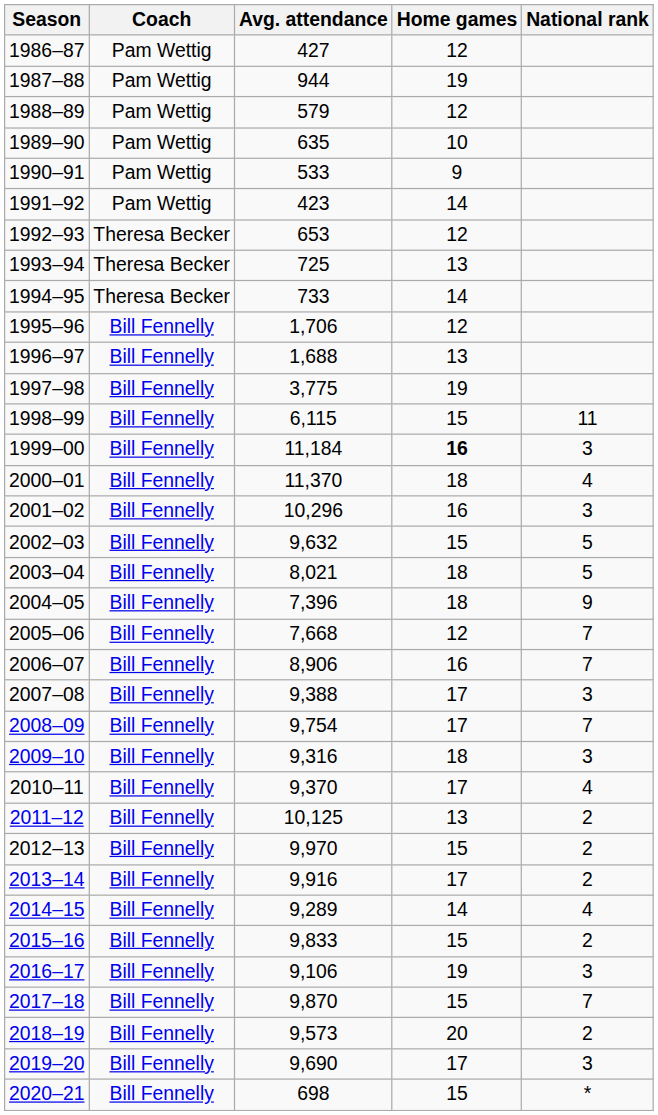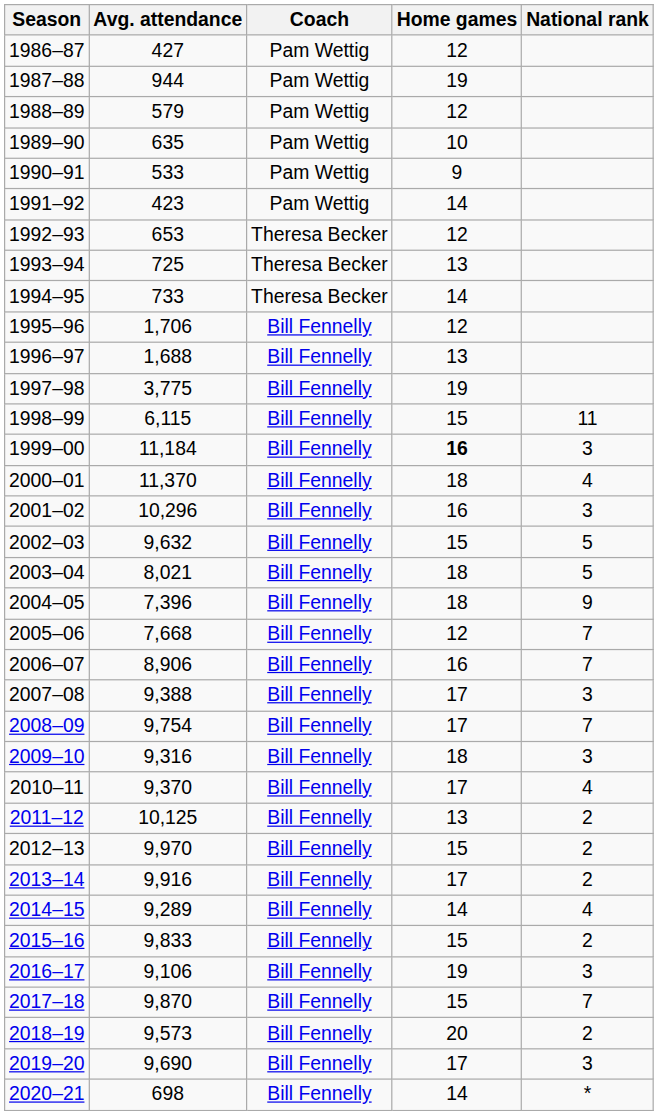columns swapped: (162, 19) <-> (313, 19)
(457, 1094) 15 -> (457, 1094) 14
